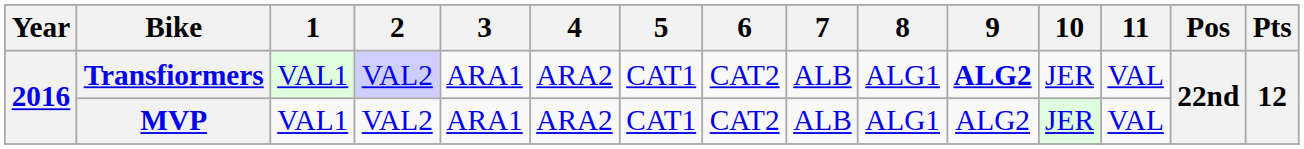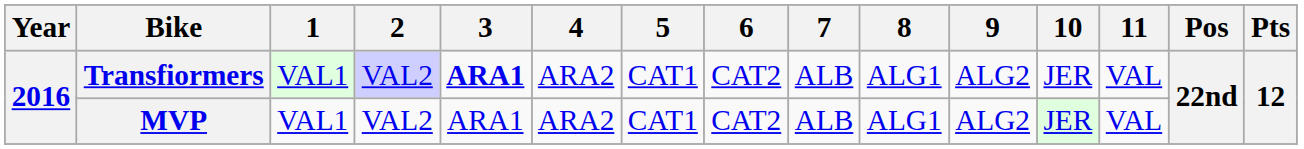(485, 74) normal -> (485, 74) bold
(993, 74) bold -> (993, 74) normal
